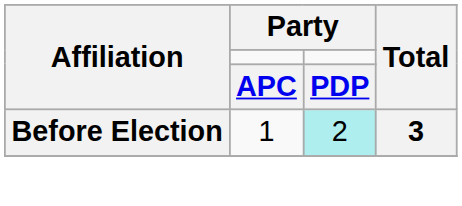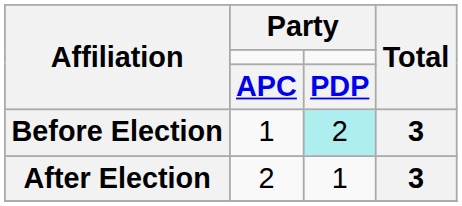+ row: (117, 177)
